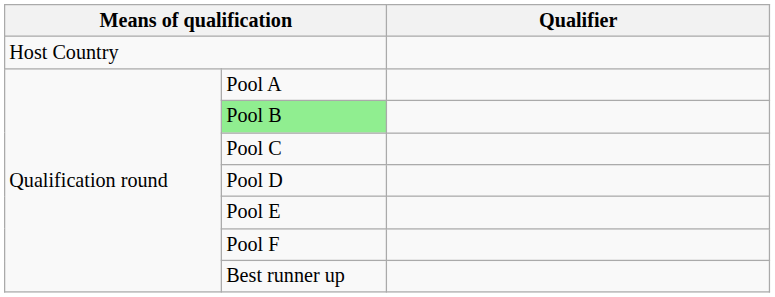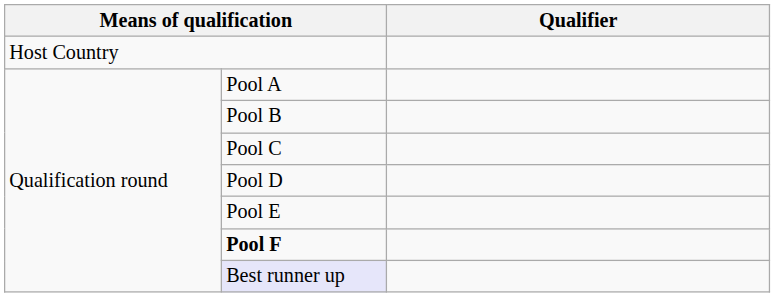(254, 116) lightgreen background -> (254, 116) no background
(253, 244) normal -> (254, 244) bold
(286, 276) no background -> (286, 276) lavender background
